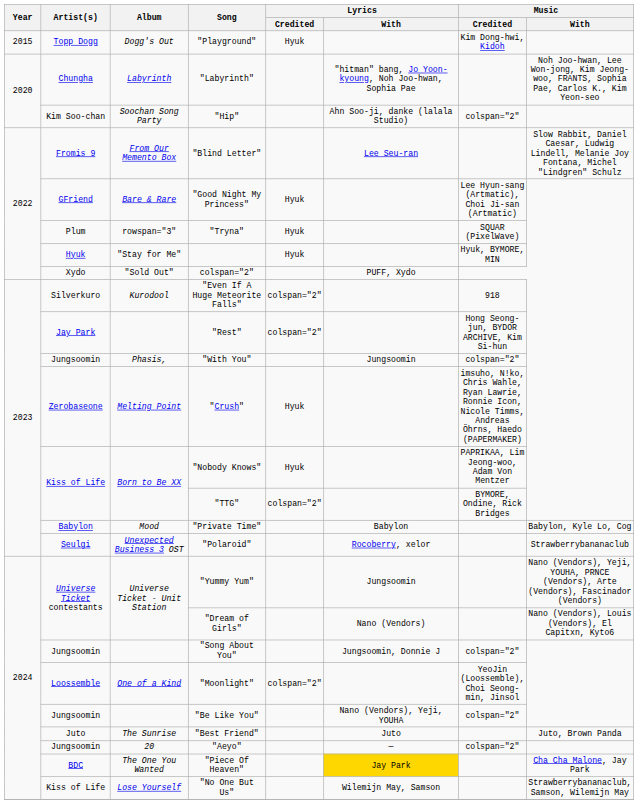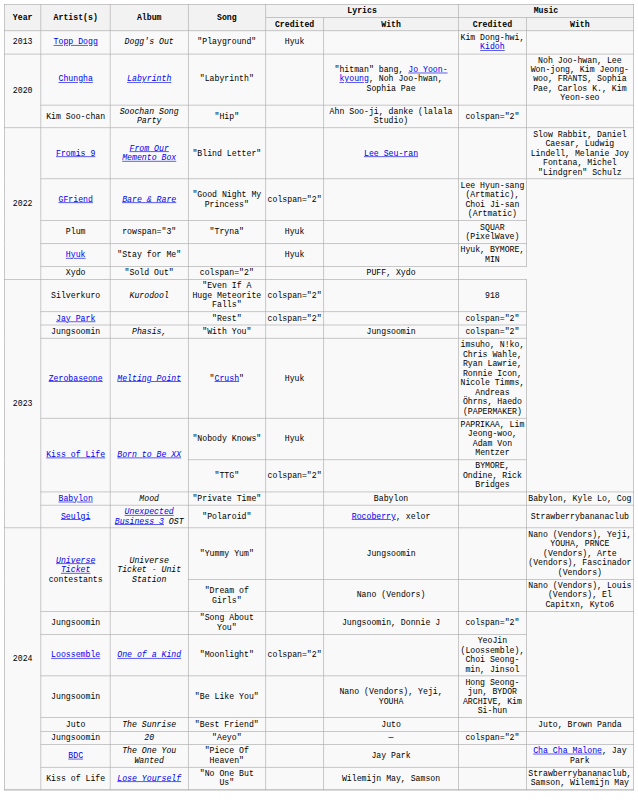(23, 42) 2015 -> (23, 42) 2013
(295, 200) Hyuk -> (295, 200) colspan="2"
(492, 333) Hong Seong-jun, BYDOR ARCHIVE, Kim Si-hun -> (492, 318) colspan="2"
(492, 716) colspan="2" -> (492, 697) Hong Seong-jun, BYDOR ARCHIVE, Kim Si-hun
(391, 765) gold background -> (391, 756) no background
